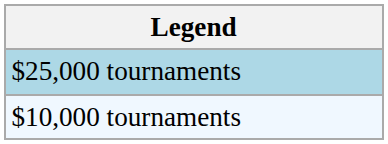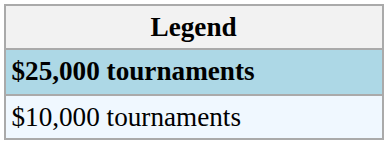(126, 71) normal -> (133, 71) bold
